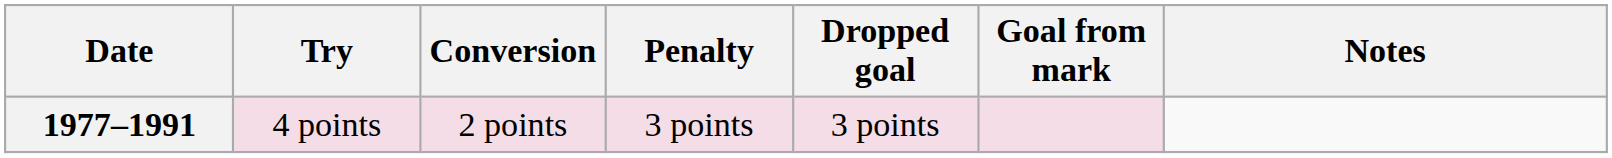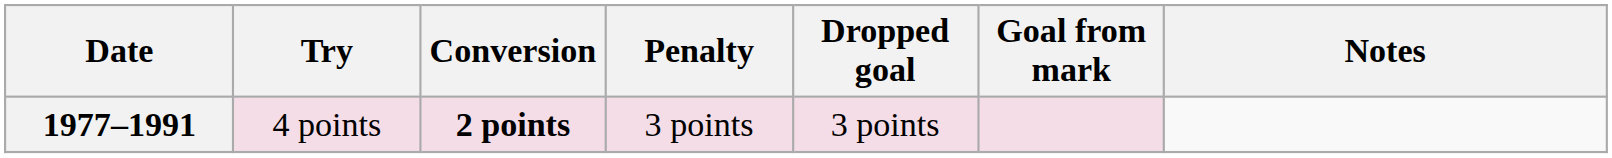(513, 123) normal -> (513, 123) bold
